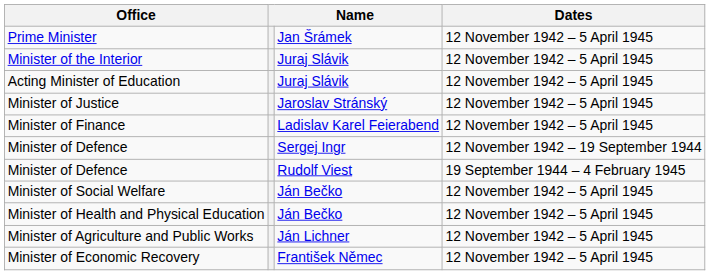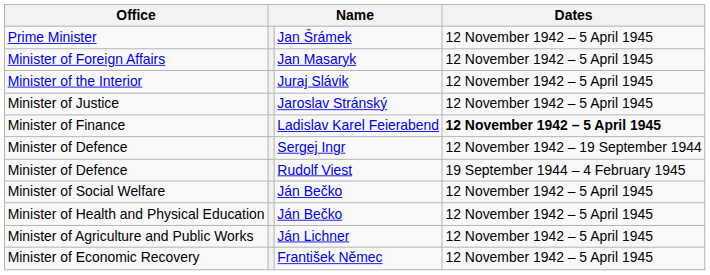+ row: (86, 59)
- row: (94, 81)
(549, 125) normal -> (553, 125) bold
